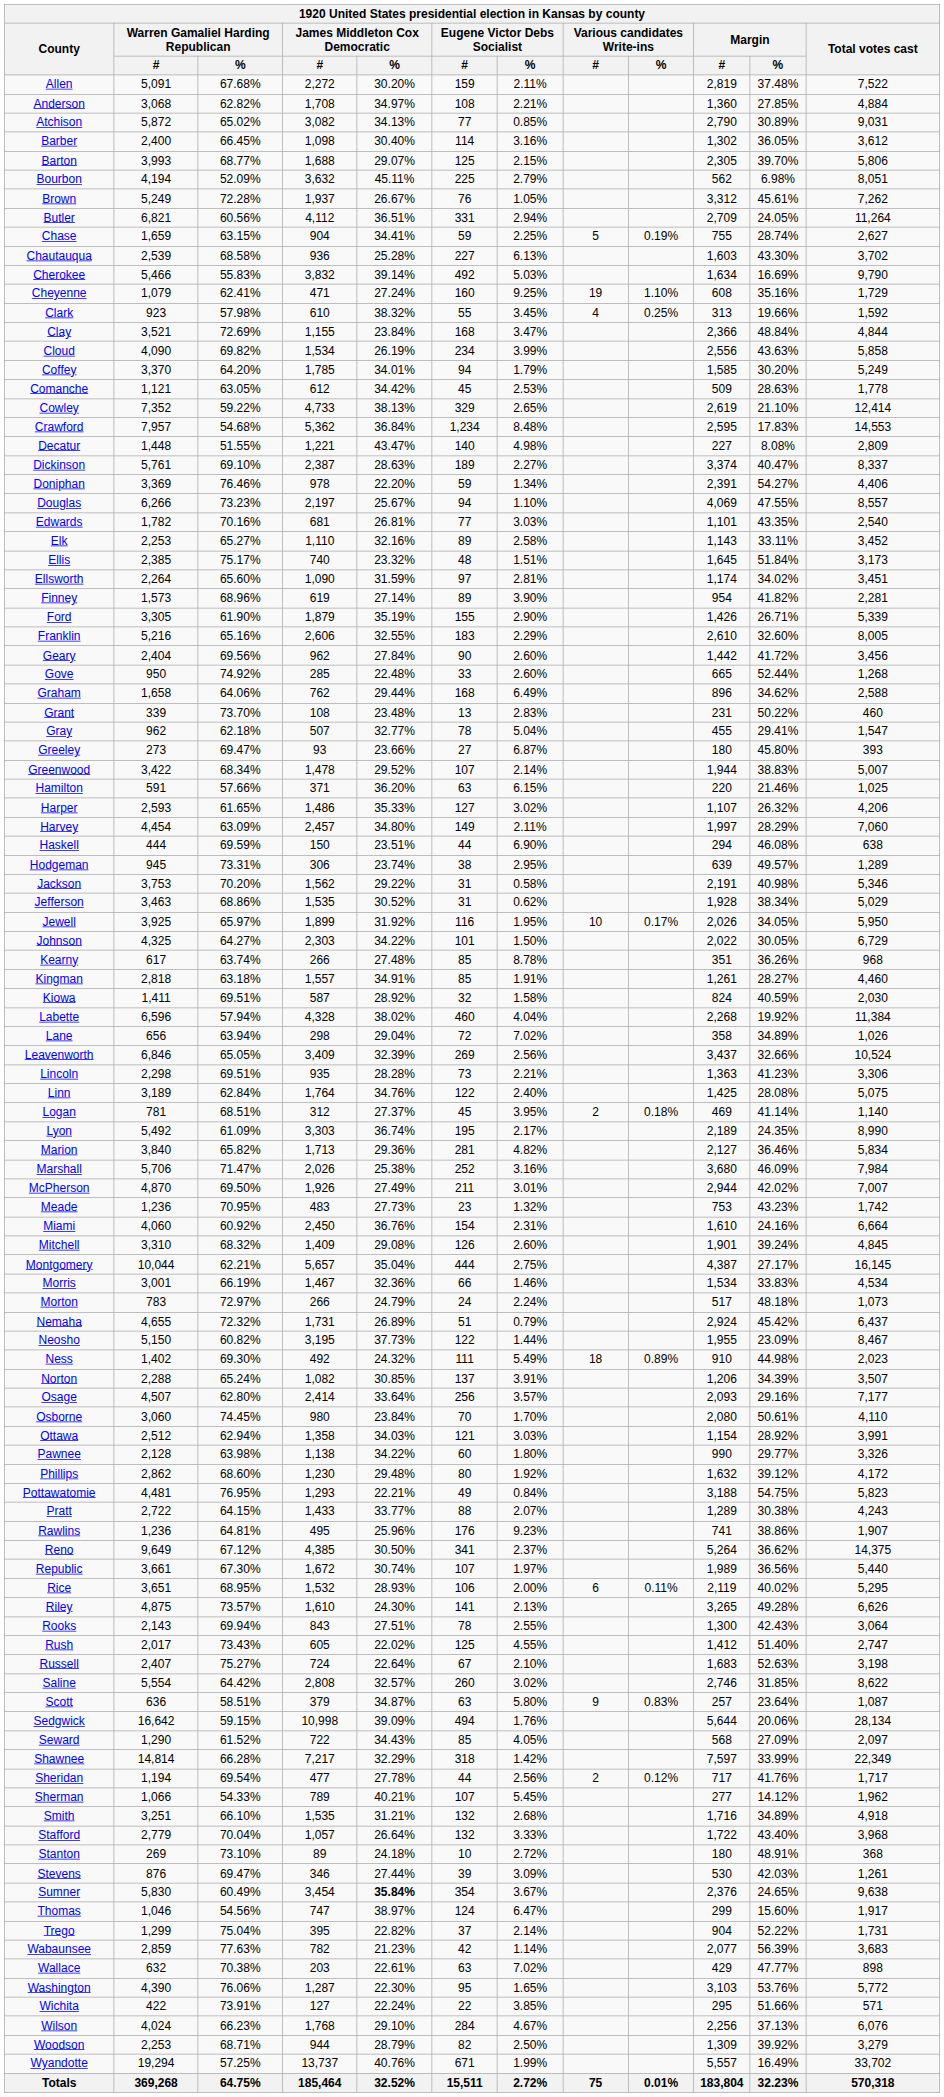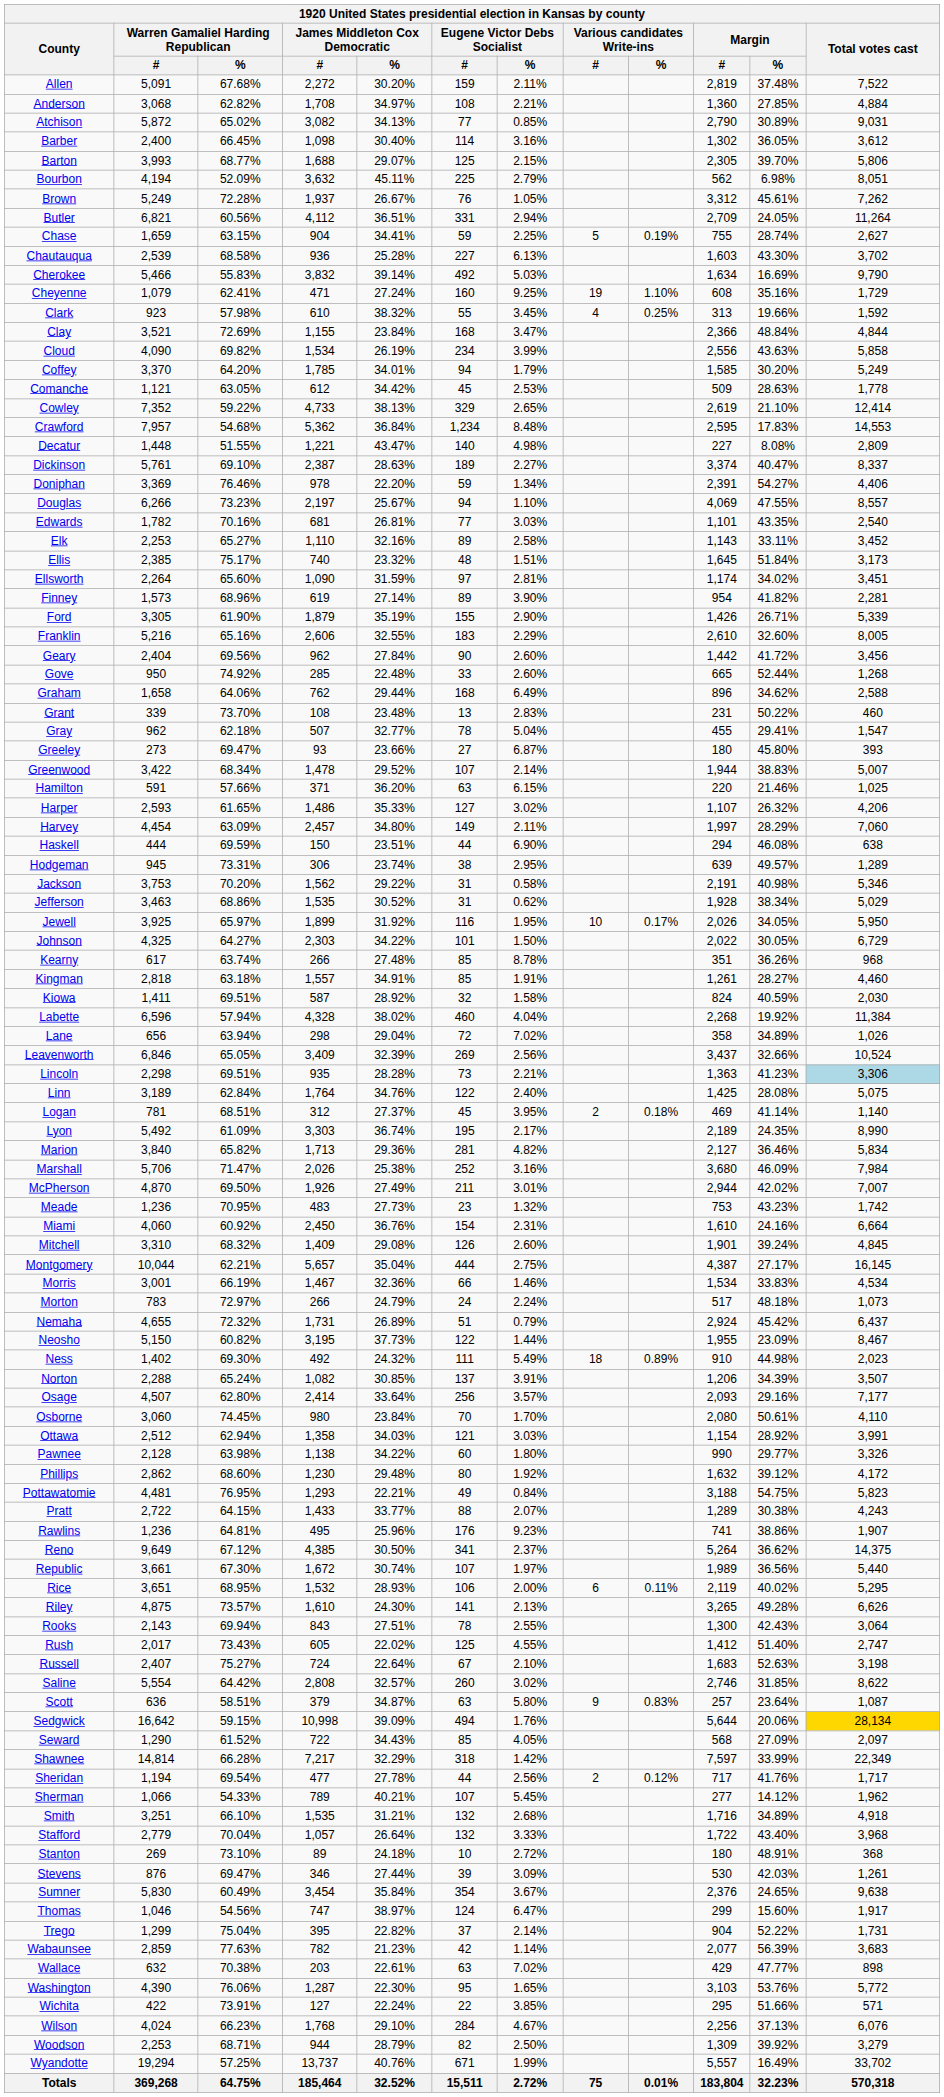(873, 1074) no background -> (873, 1074) lightblue background
(873, 1721) no background -> (873, 1721) gold background
(395, 1892) bold -> (395, 1892) normal
